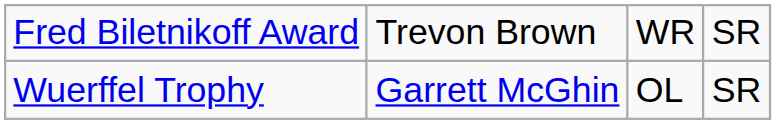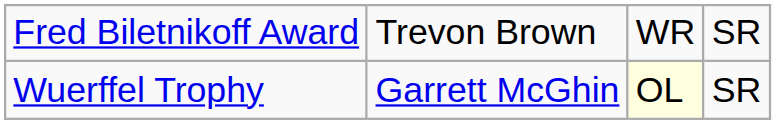(660, 89) no background -> (660, 89) lightyellow background
